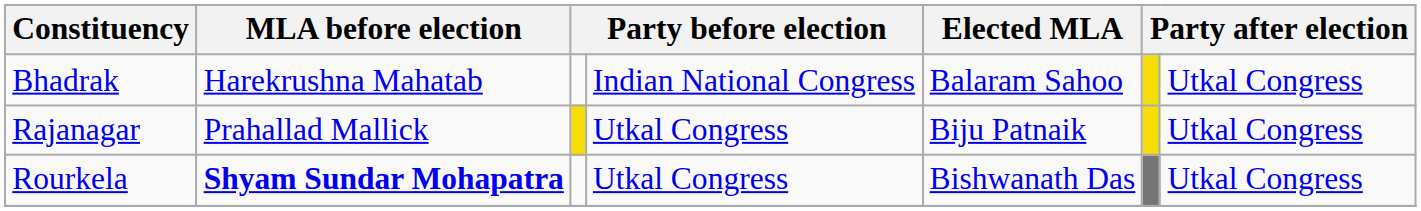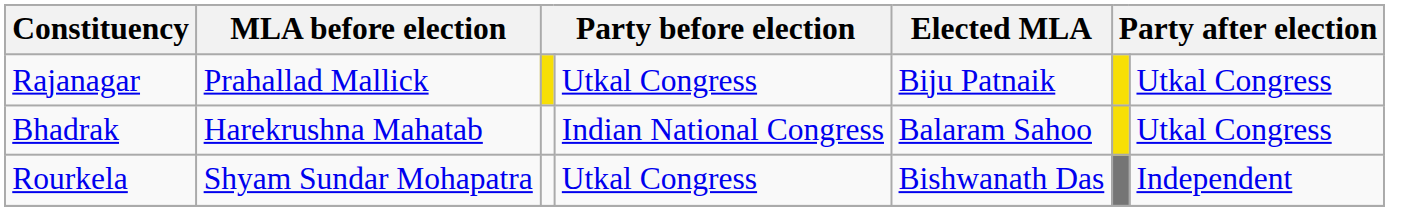rows swapped: (66, 79) <-> (76, 129)
(384, 179) bold -> (368, 179) normal
(1265, 179) Utkal Congress -> (1214, 179) Independent
